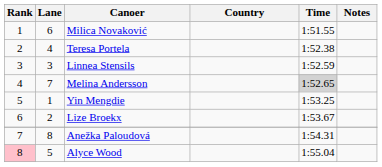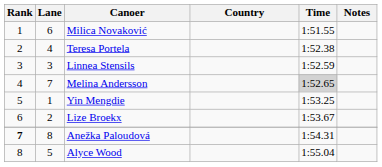(20, 135) normal -> (20, 135) bold
(20, 153) pink background -> (20, 153) no background
